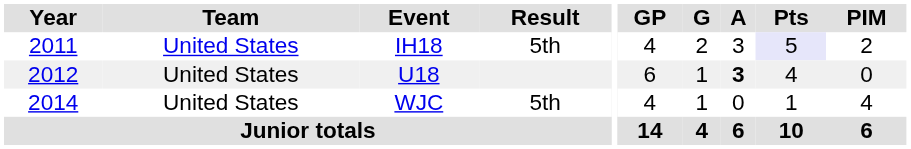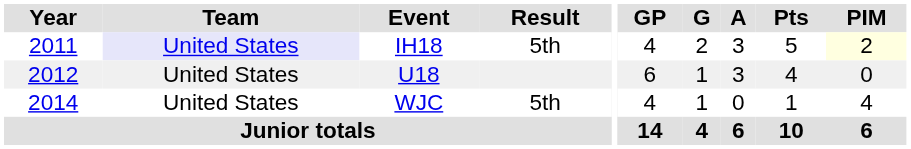(231, 46) no background -> (231, 46) lavender background
(791, 46) lavender background -> (791, 46) no background
(866, 46) no background -> (866, 46) lightyellow background
(738, 74) bold -> (738, 74) normal
